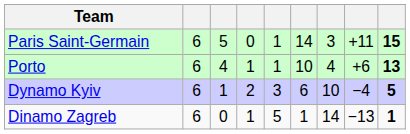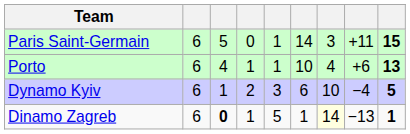(223, 116) normal -> (223, 116) bold
(331, 116) no background -> (331, 116) lightyellow background
